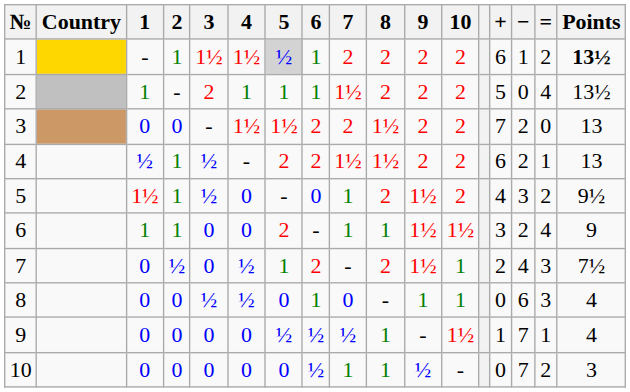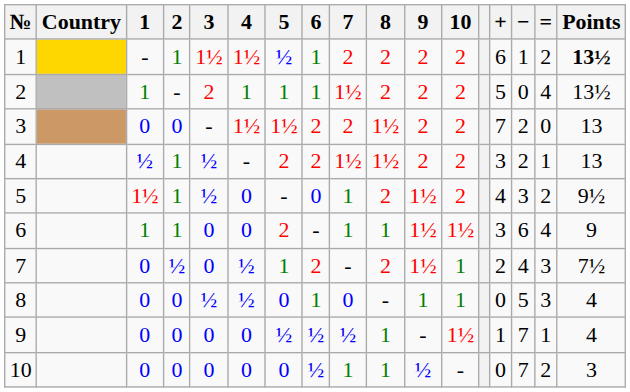(284, 56) lightgrey background -> (284, 56) no background
(501, 160) 6 -> (501, 160) 3
(523, 230) 2 -> (523, 230) 6
(523, 299) 6 -> (523, 299) 5
